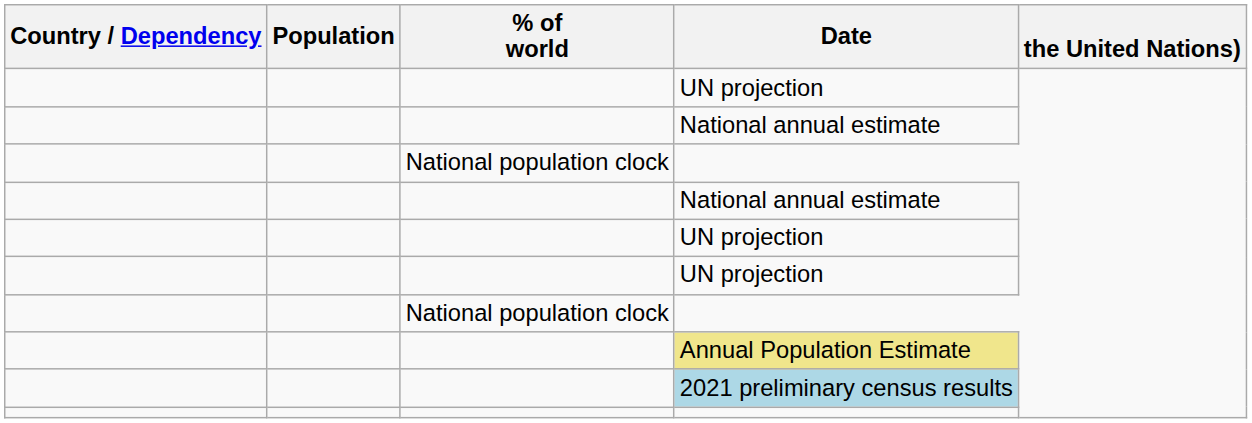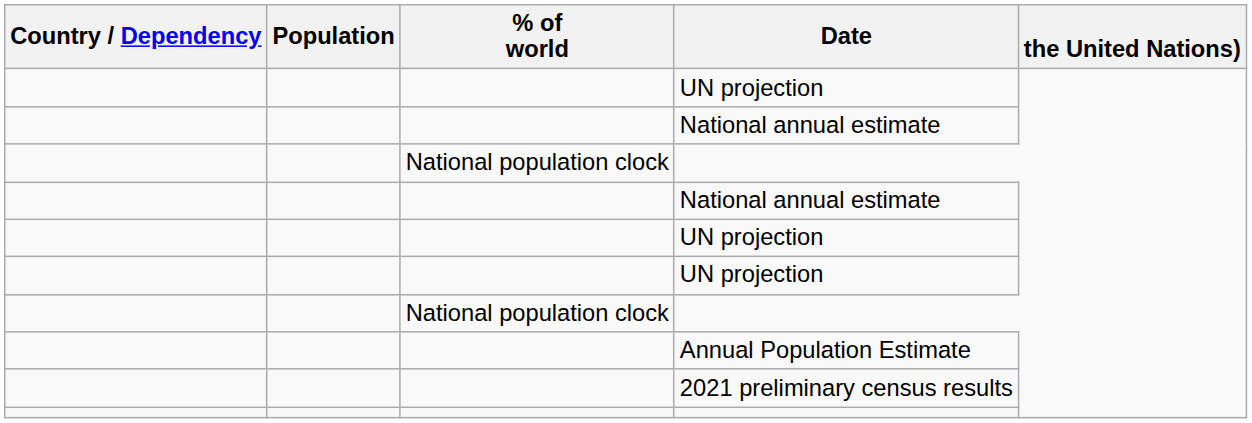(825, 350) khaki background -> (825, 350) no background
(846, 387) lightblue background -> (846, 387) no background
